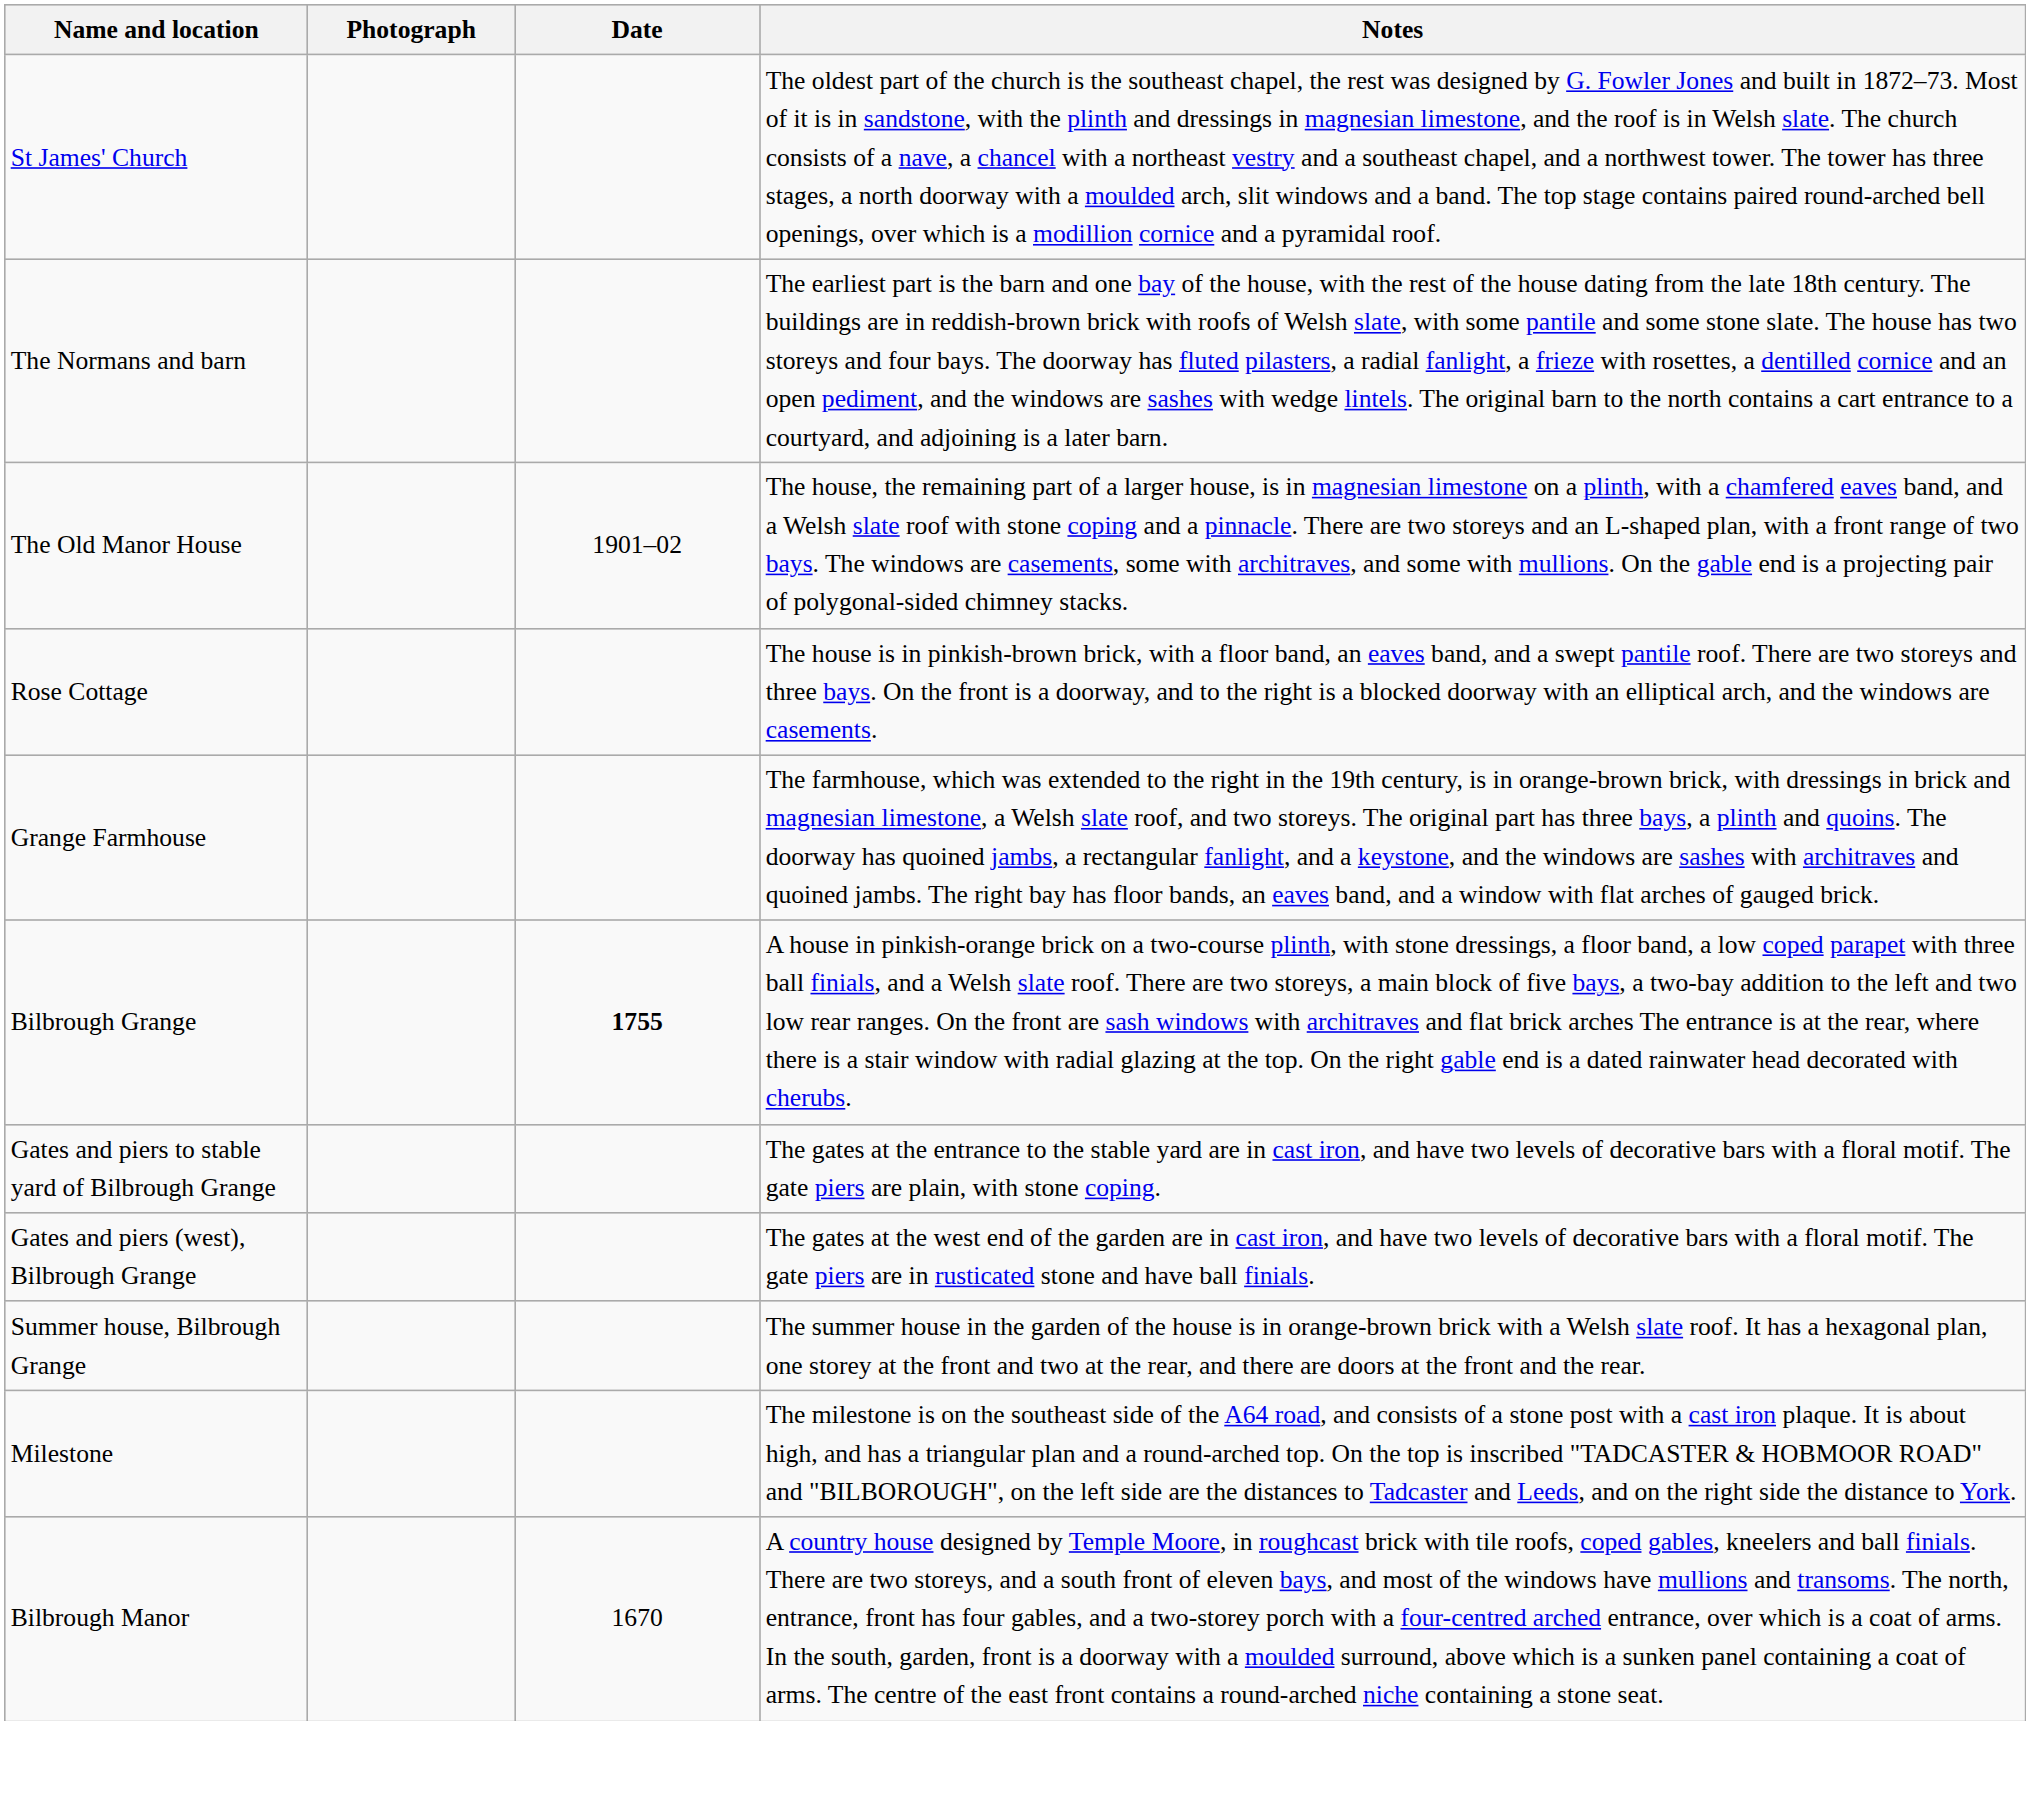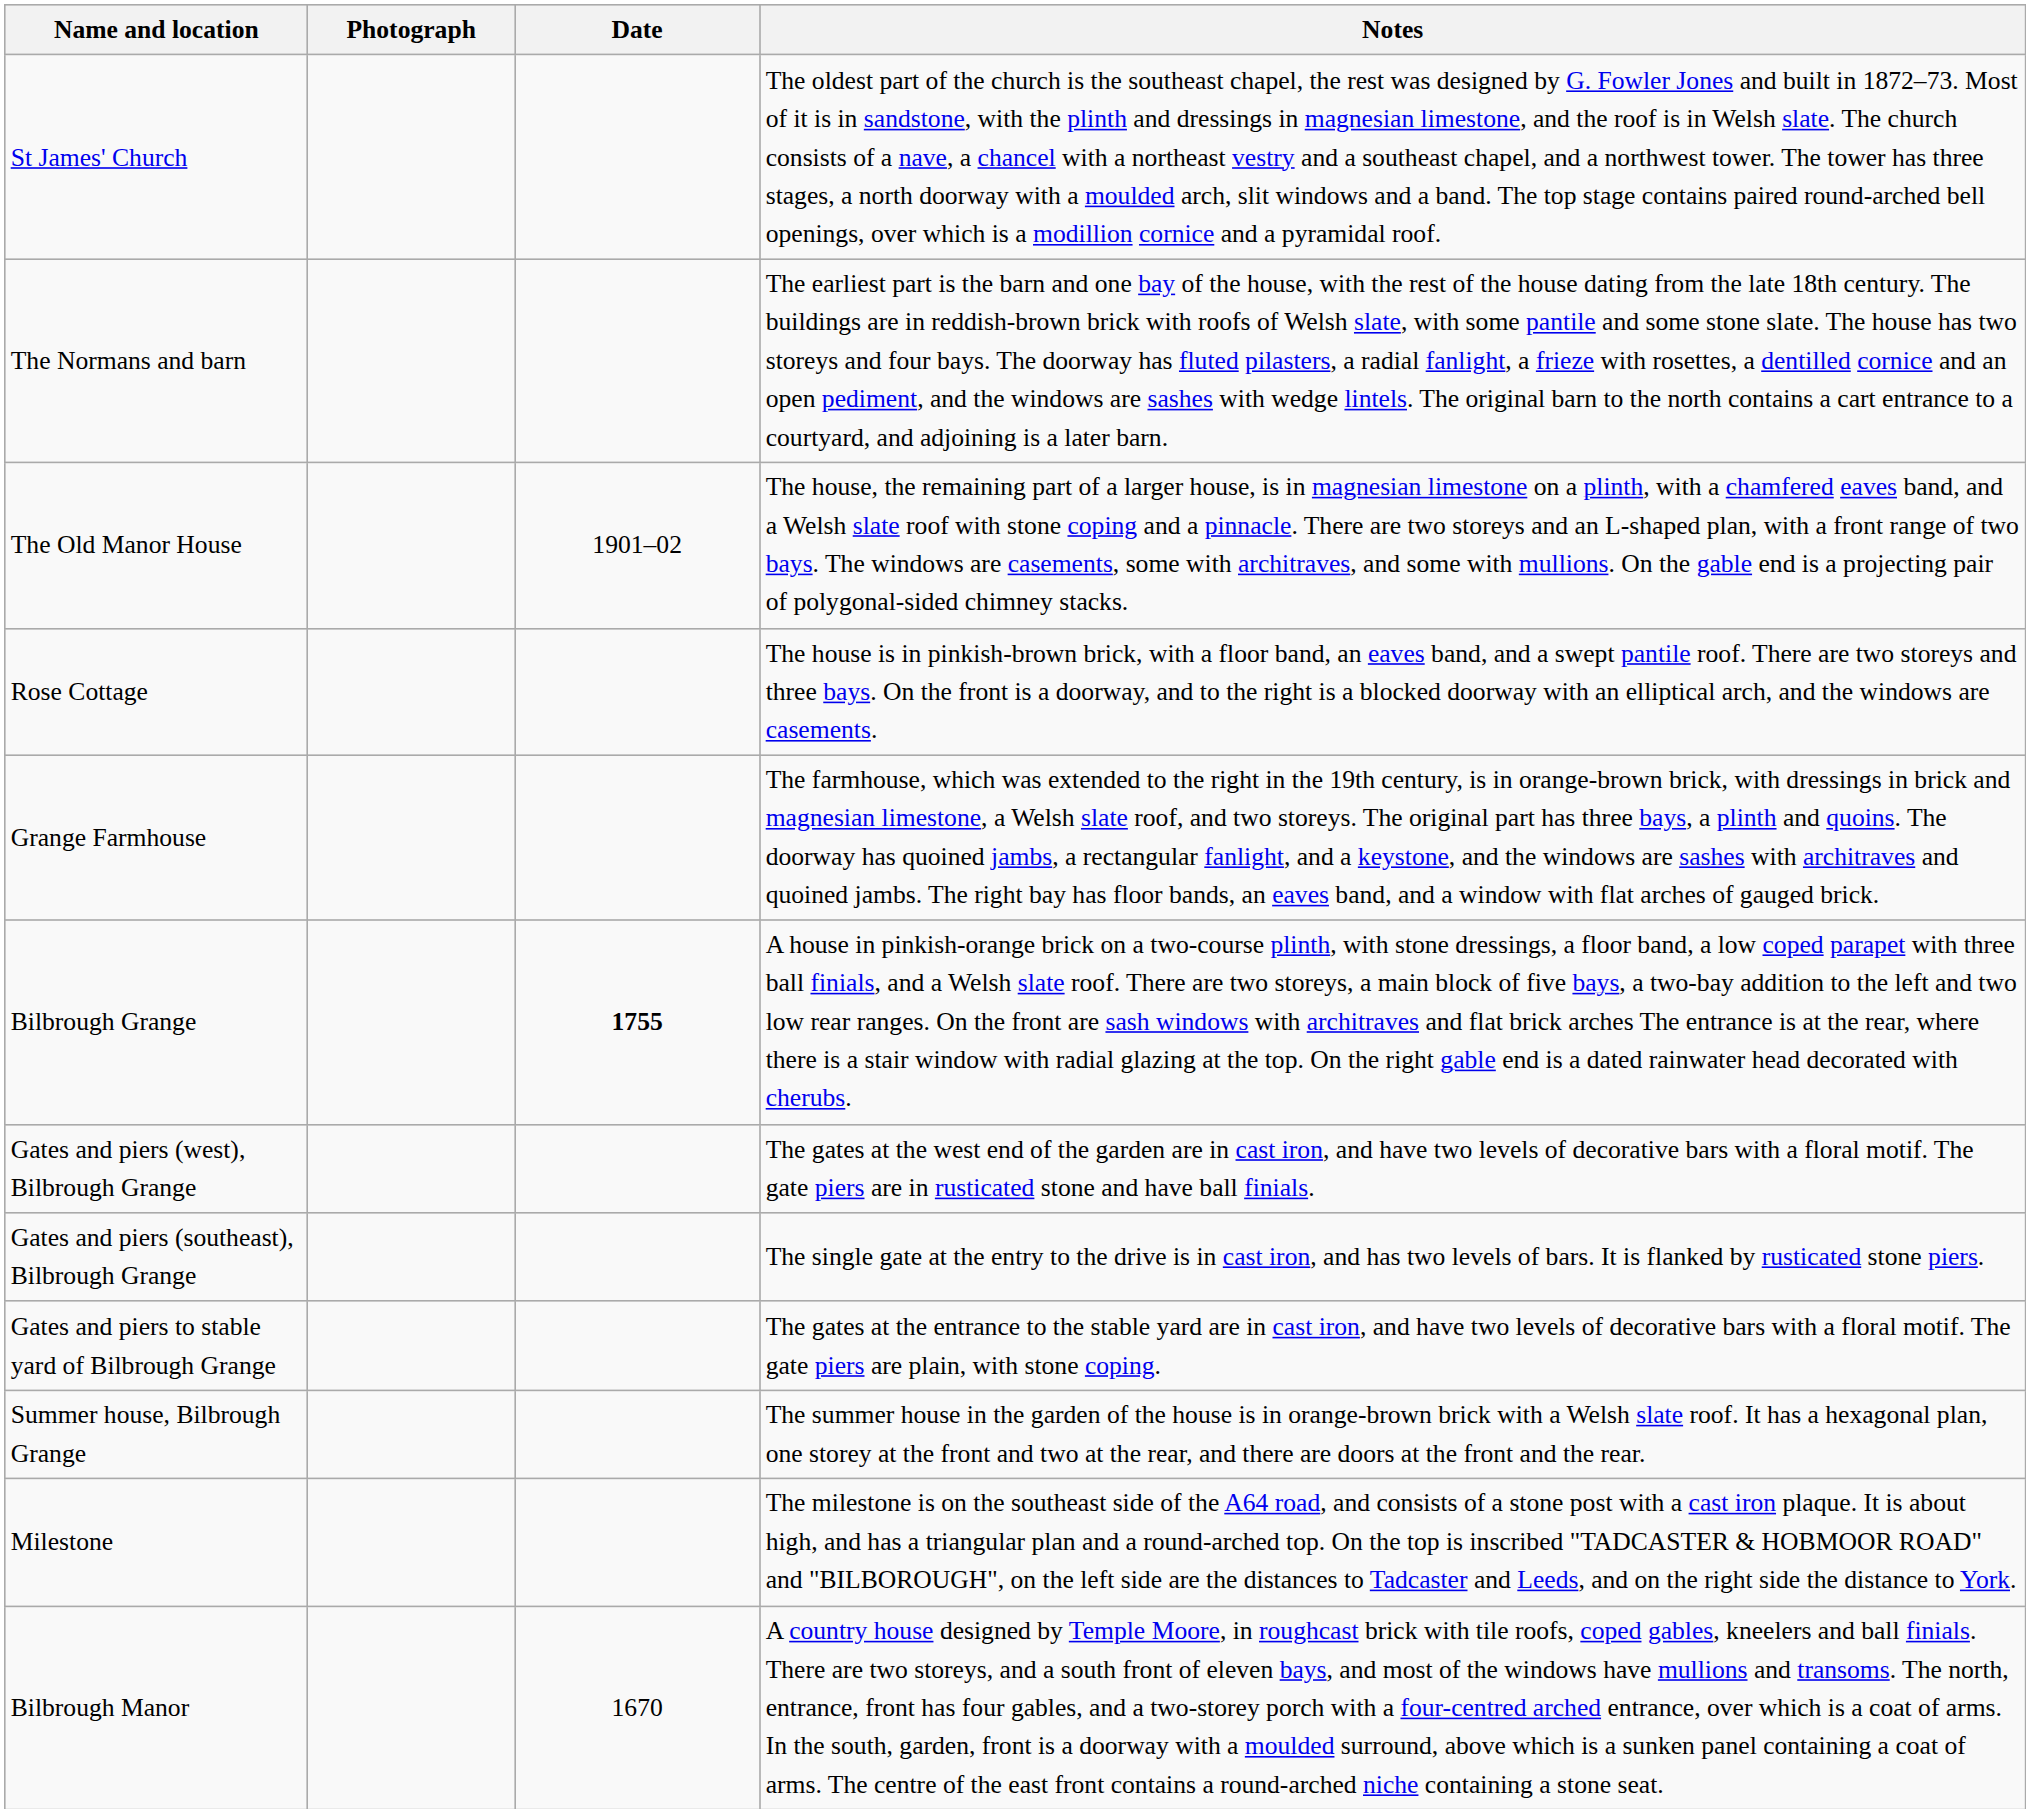rows swapped: (128, 1256) <-> (143, 1168)
+ row: (152, 1256)
